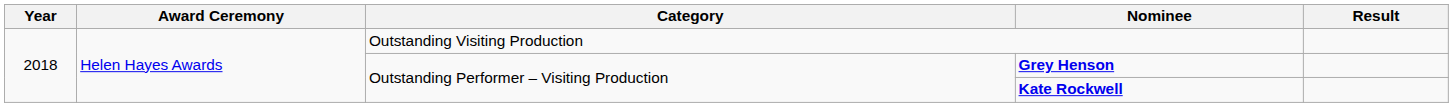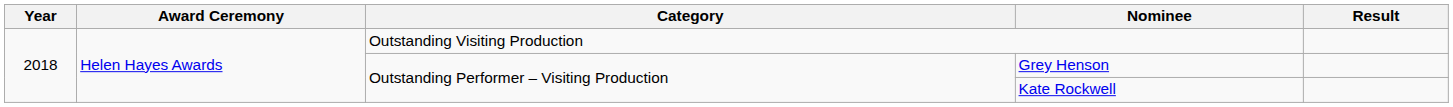(1066, 65) bold -> (1064, 65) normal
(1071, 89) bold -> (1067, 89) normal
